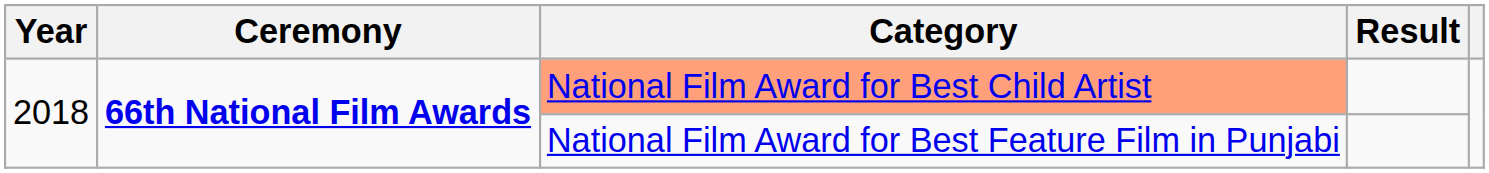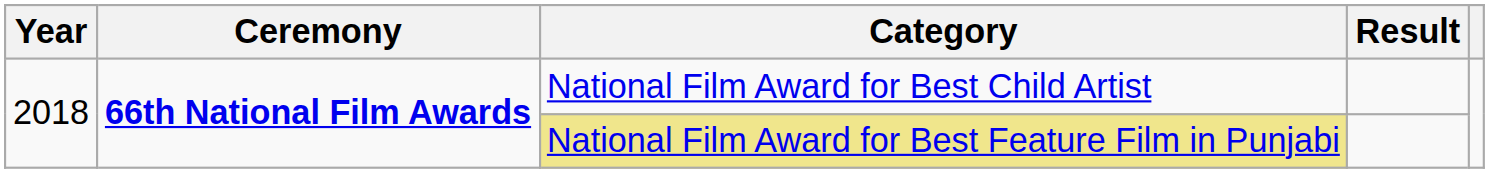(849, 85) lightsalmon background -> (849, 85) no background
(943, 140) no background -> (943, 140) khaki background
